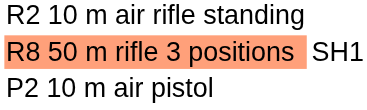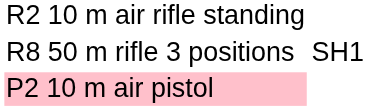(150, 51) lightsalmon background -> (150, 51) no background
(110, 88) no background -> (110, 88) pink background
